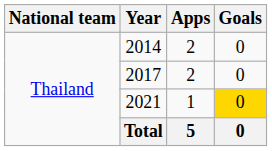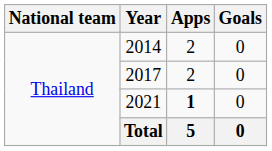(191, 103) normal -> (191, 103) bold
(240, 103) gold background -> (240, 103) no background
